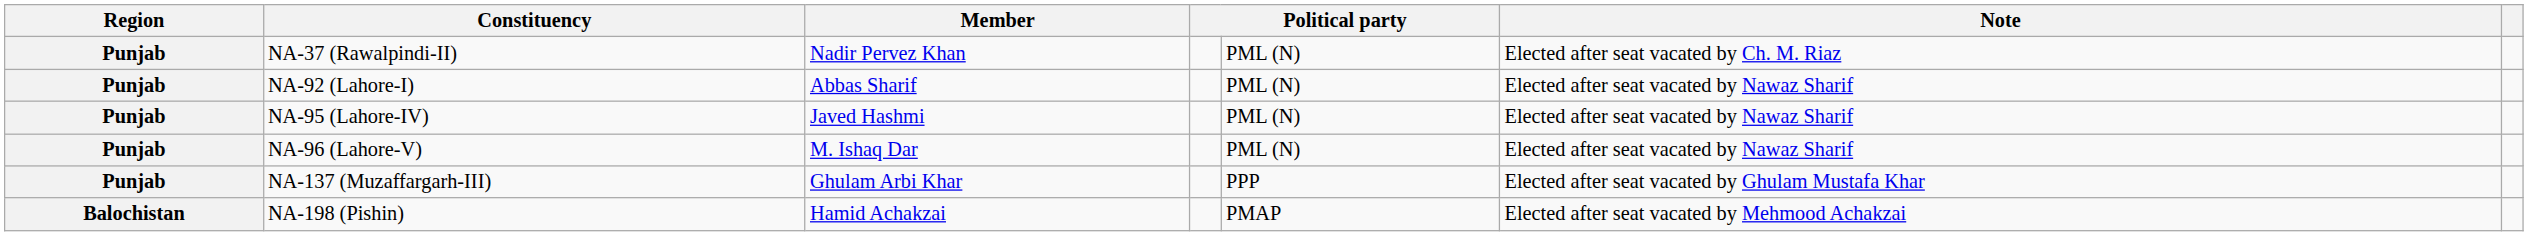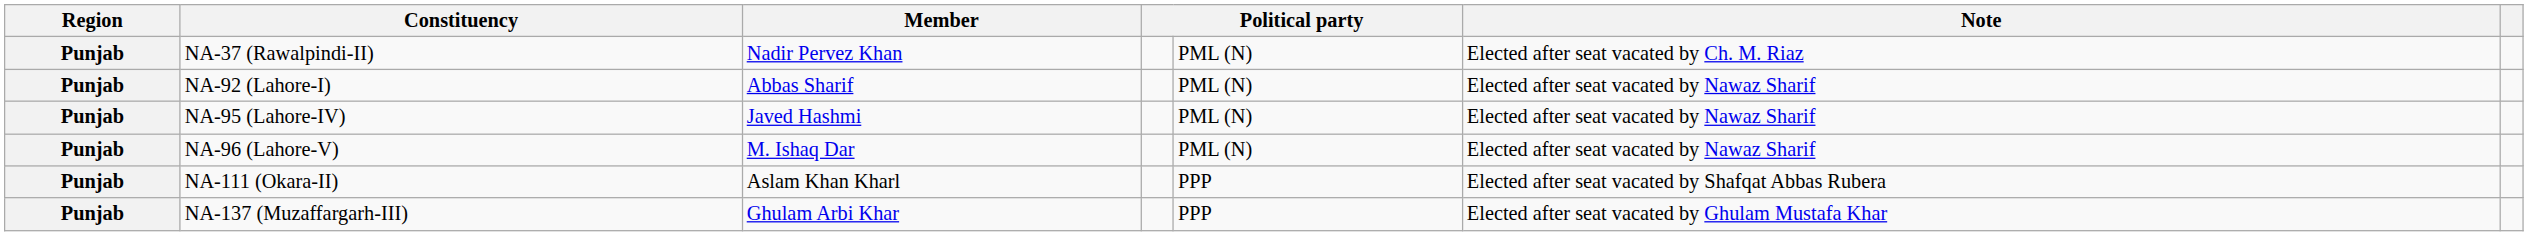+ row: (262, 181)
- row: (336, 213)
